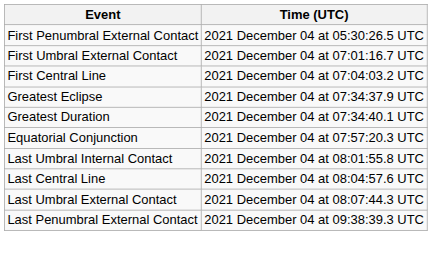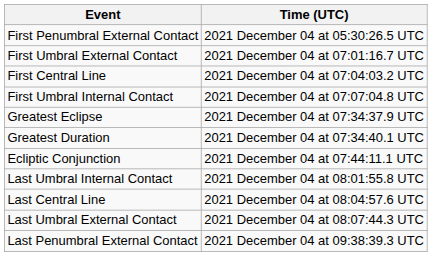+ row: (90, 96)
+ row: (64, 158)
- row: (73, 138)
